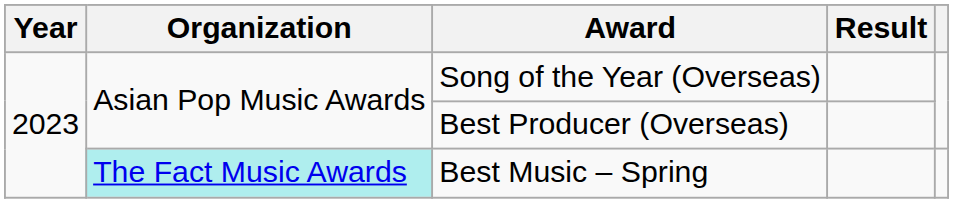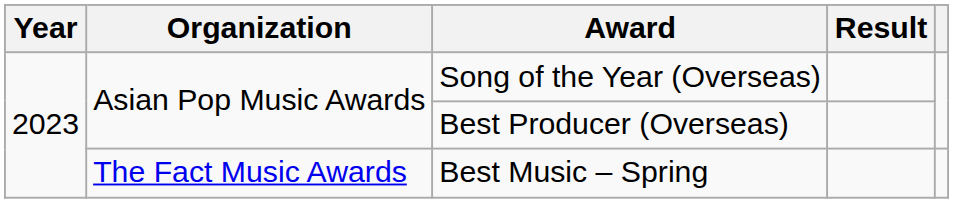(250, 172) paleturquoise background -> (250, 172) no background
